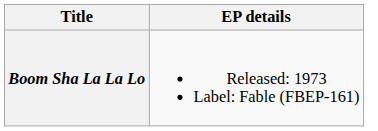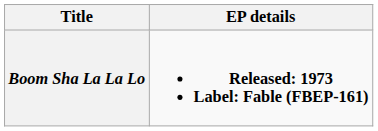(256, 87) normal -> (261, 87) bold
